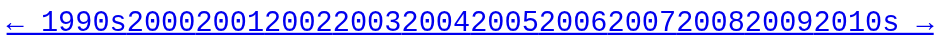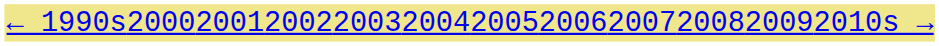(470, 23) no background -> (470, 23) khaki background
